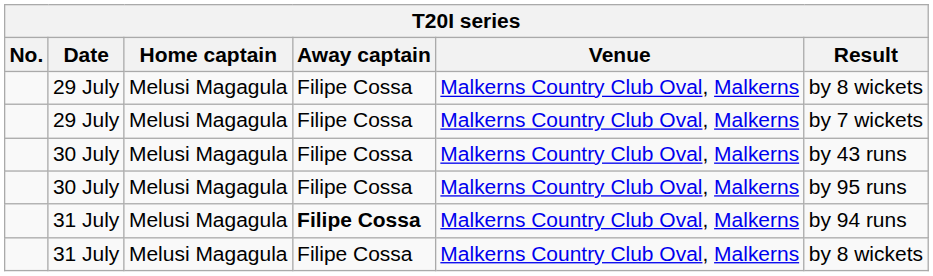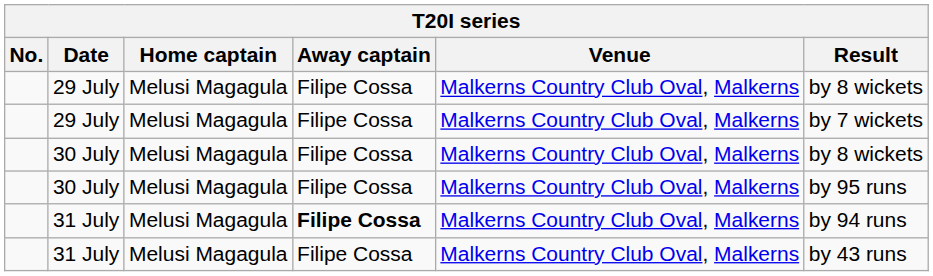(858, 154) by 43 runs -> (866, 154) by 8 wickets
(866, 253) by 8 wickets -> (858, 253) by 43 runs
